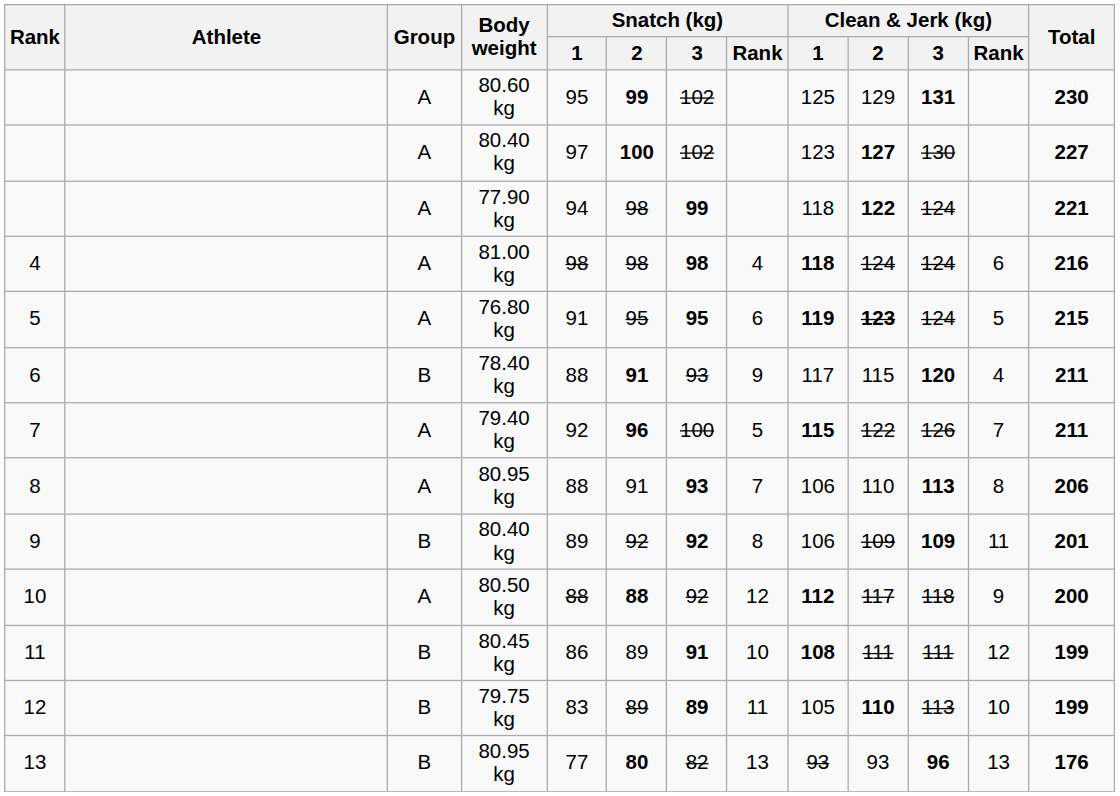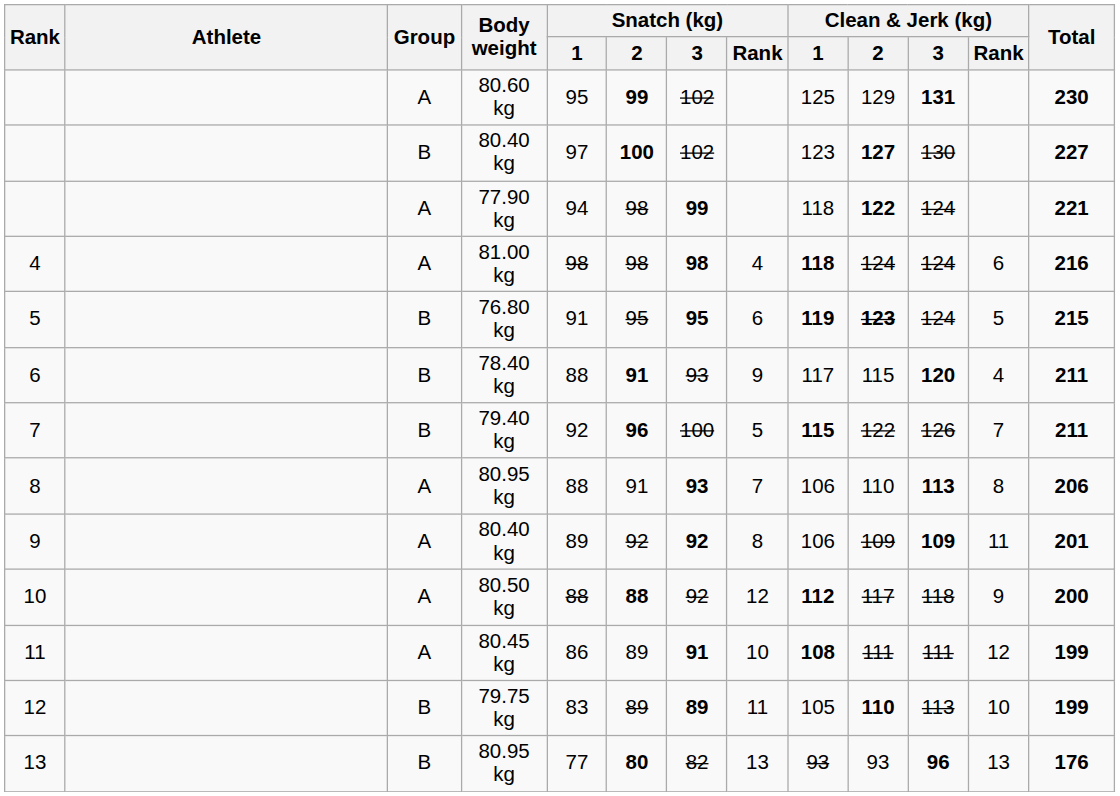(424, 152) A -> (424, 152) B
(424, 319) A -> (424, 319) B
(424, 430) A -> (424, 430) B
(424, 541) B -> (424, 541) A
(424, 652) B -> (424, 652) A
